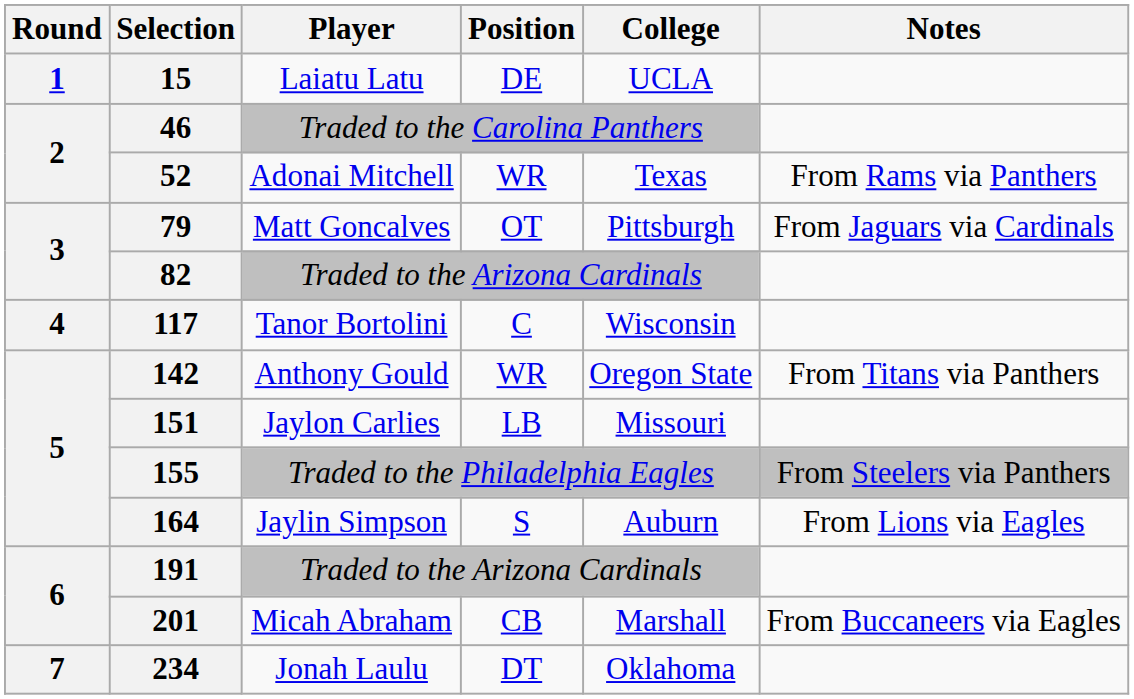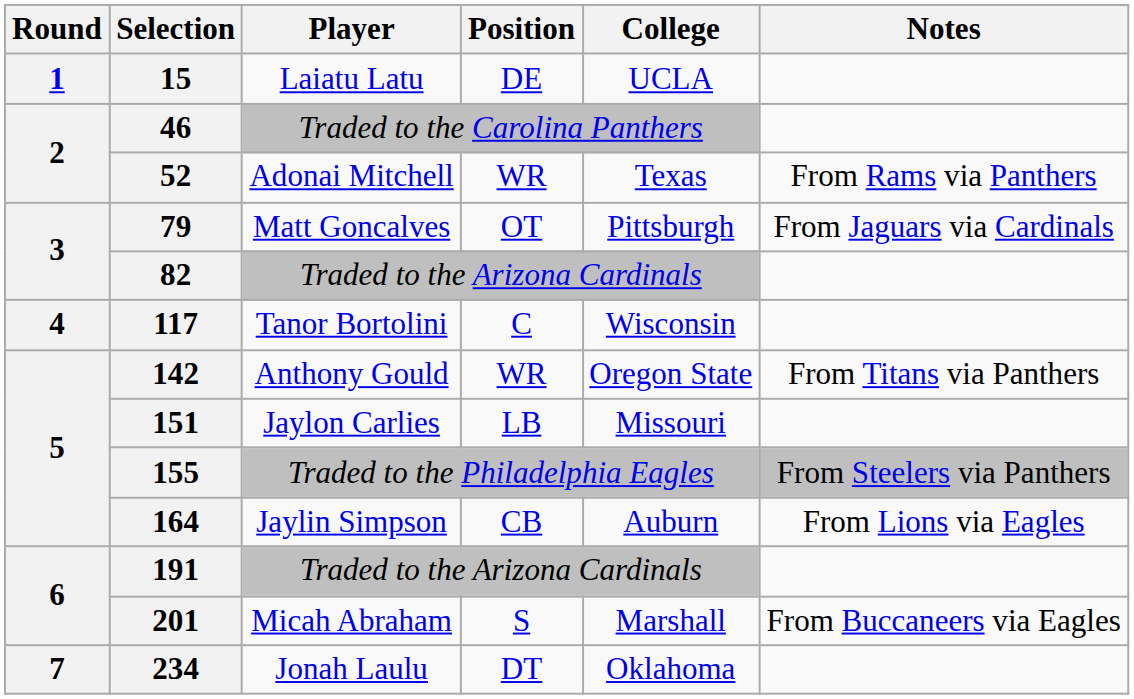(522, 521) S -> (522, 521) CB
(522, 619) CB -> (522, 619) S
